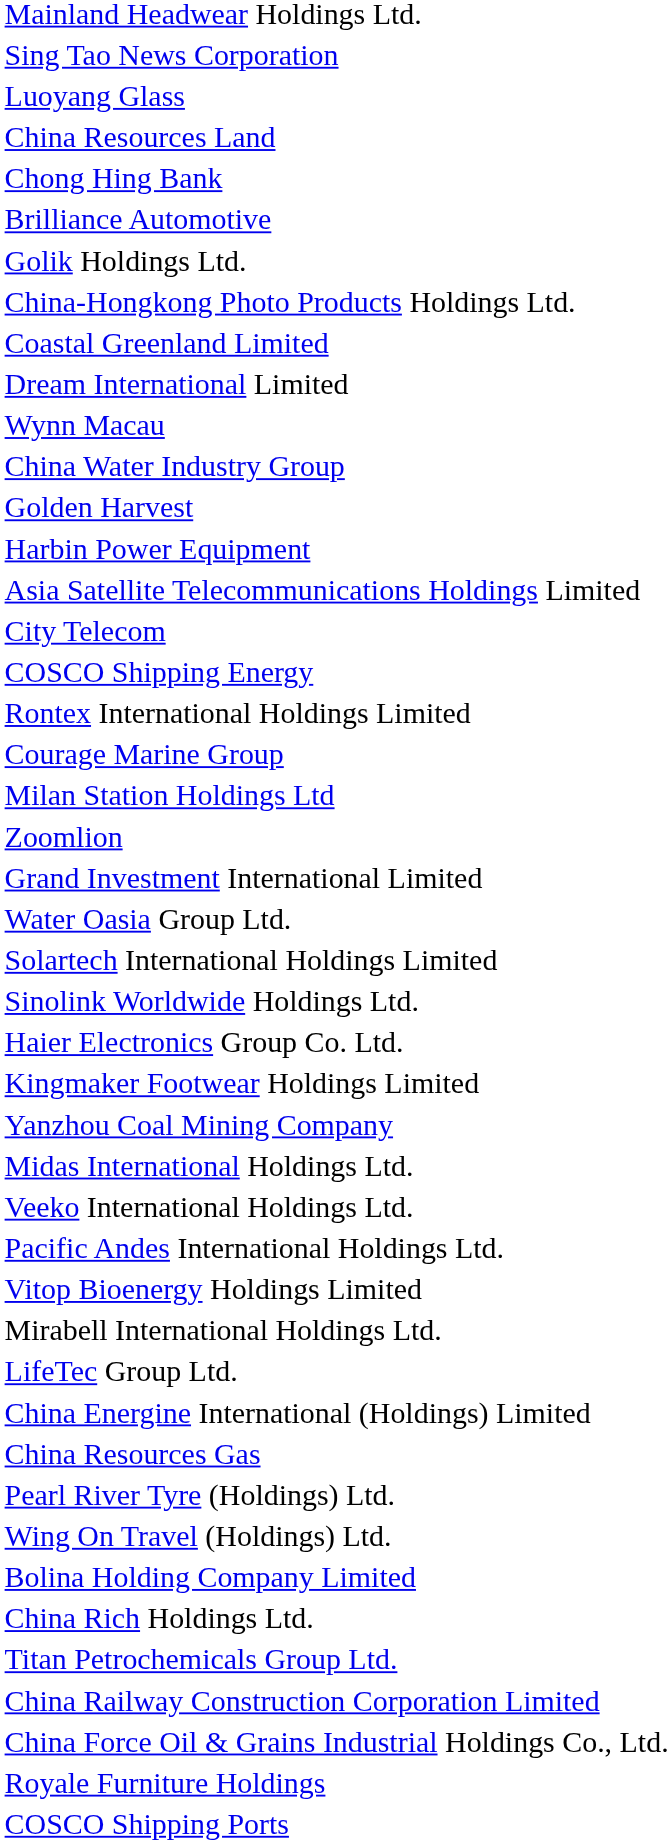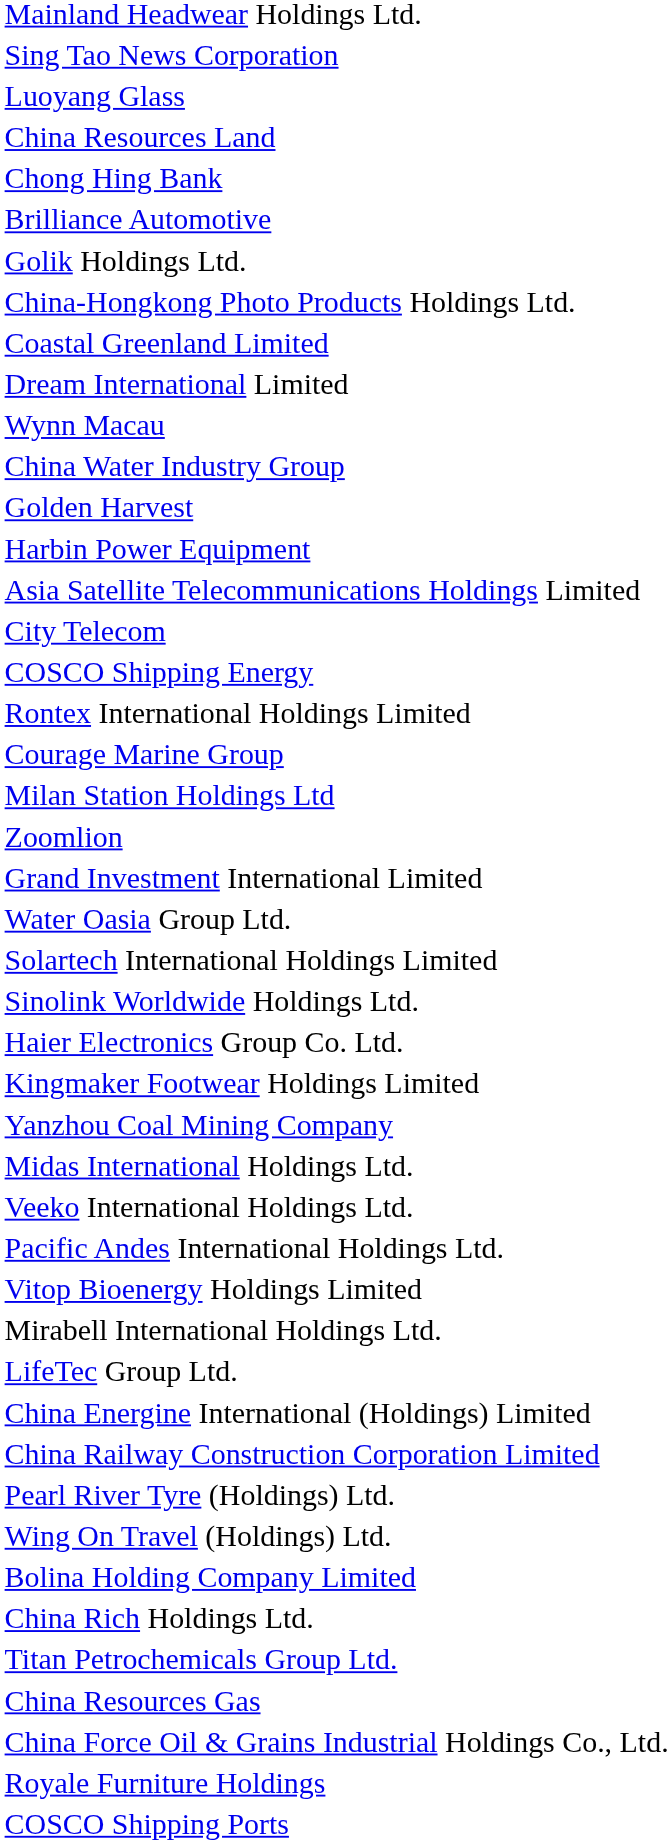(133, 1453) China Resources Gas -> (302, 1453) China Railway Construction Corporation Limited
(302, 1700) China Railway Construction Corporation Limited -> (133, 1700) China Resources Gas
